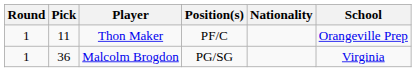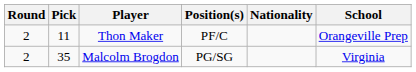(26, 35) 1 -> (26, 35) 2
(26, 56) 1 -> (26, 56) 2
(64, 56) 36 -> (64, 56) 35
